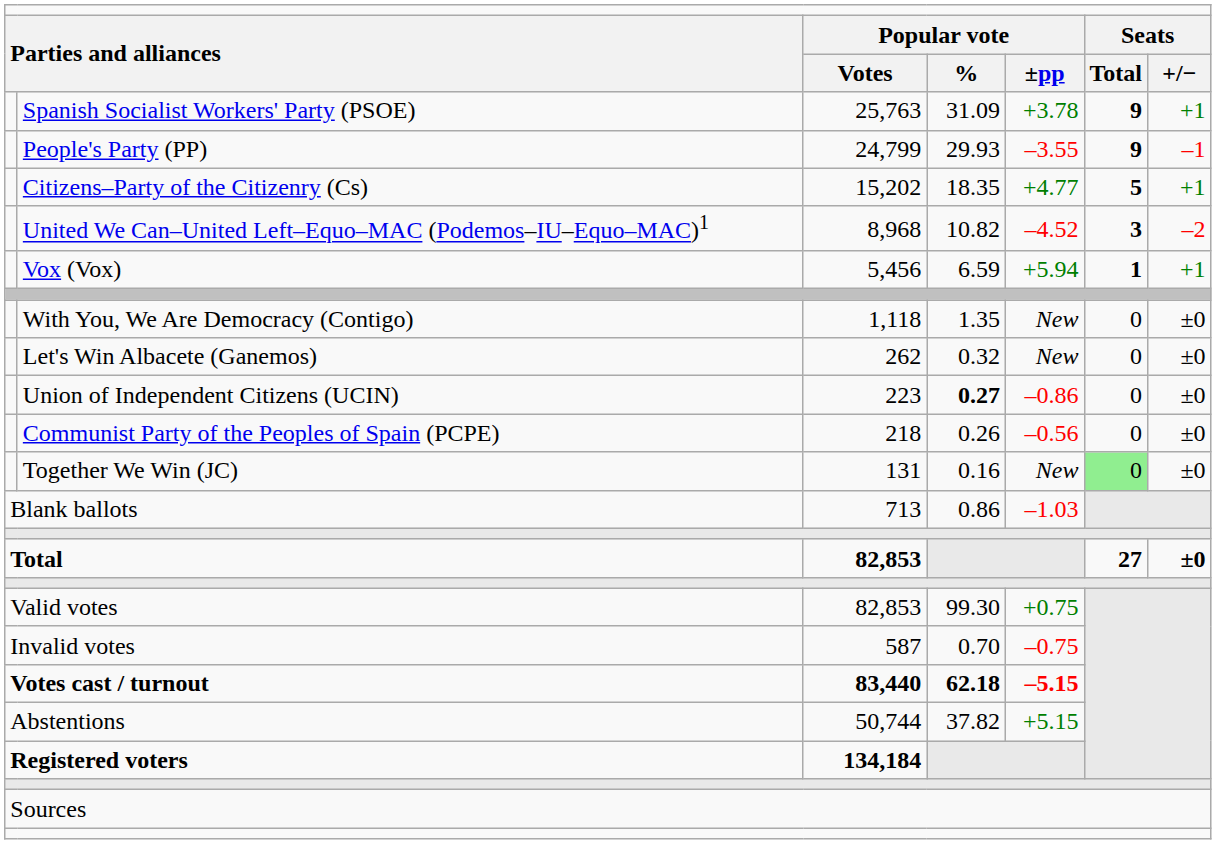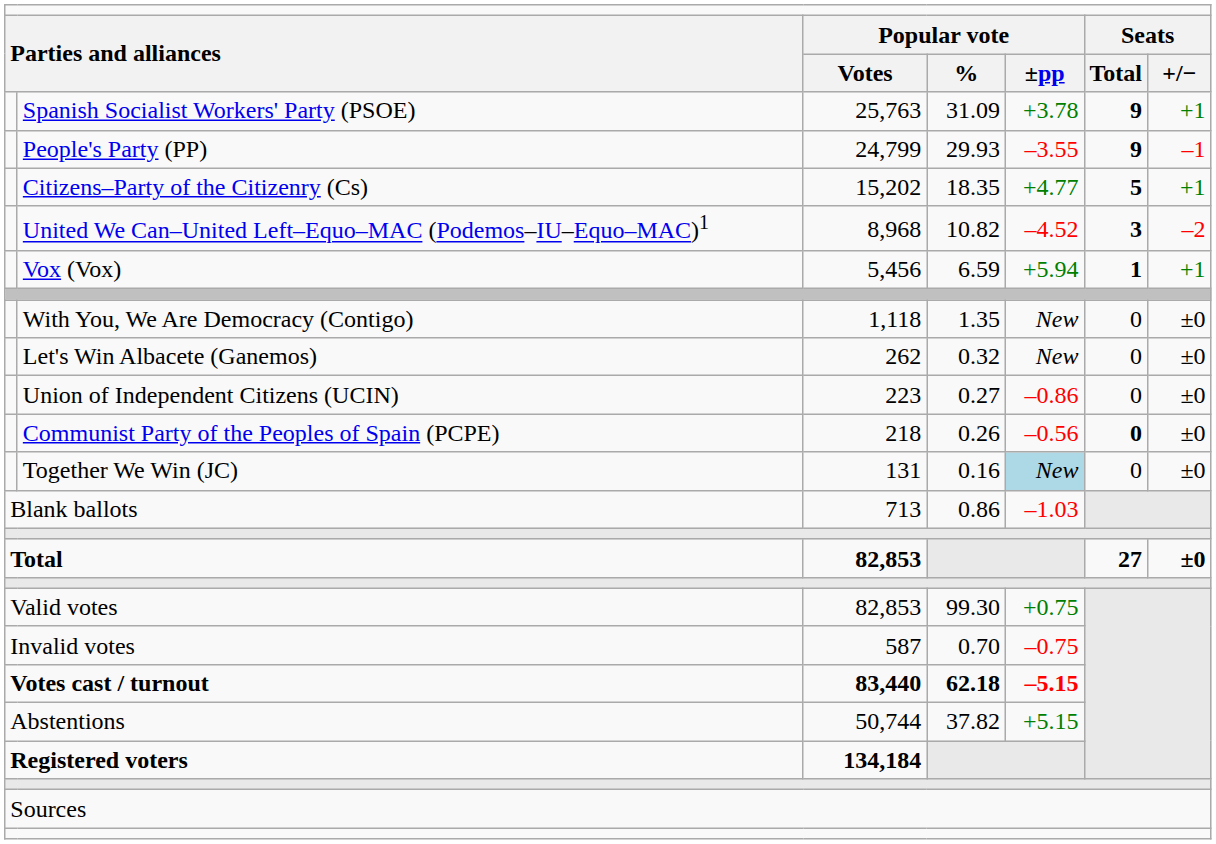(979, 394) bold -> (979, 394) normal
(1136, 432) normal -> (1136, 432) bold
(1057, 470) no background -> (1057, 470) lightblue background
(1136, 470) lightgreen background -> (1136, 470) no background
